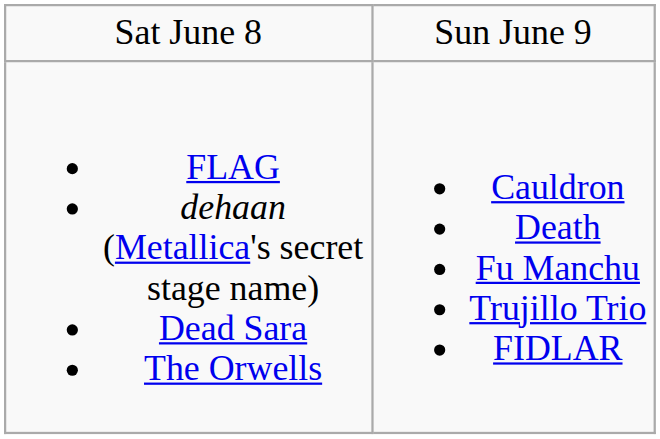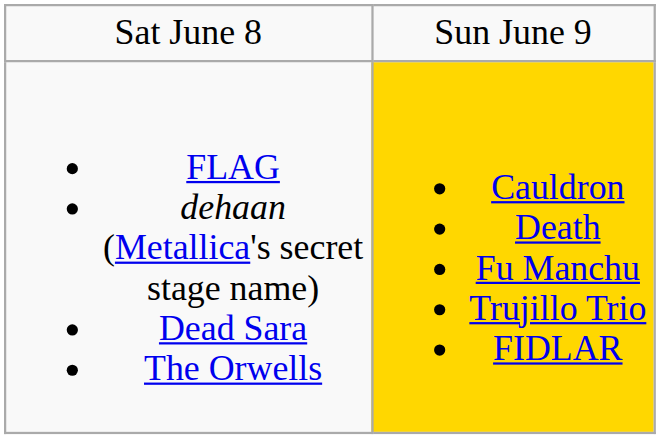(513, 267) no background -> (513, 267) gold background
